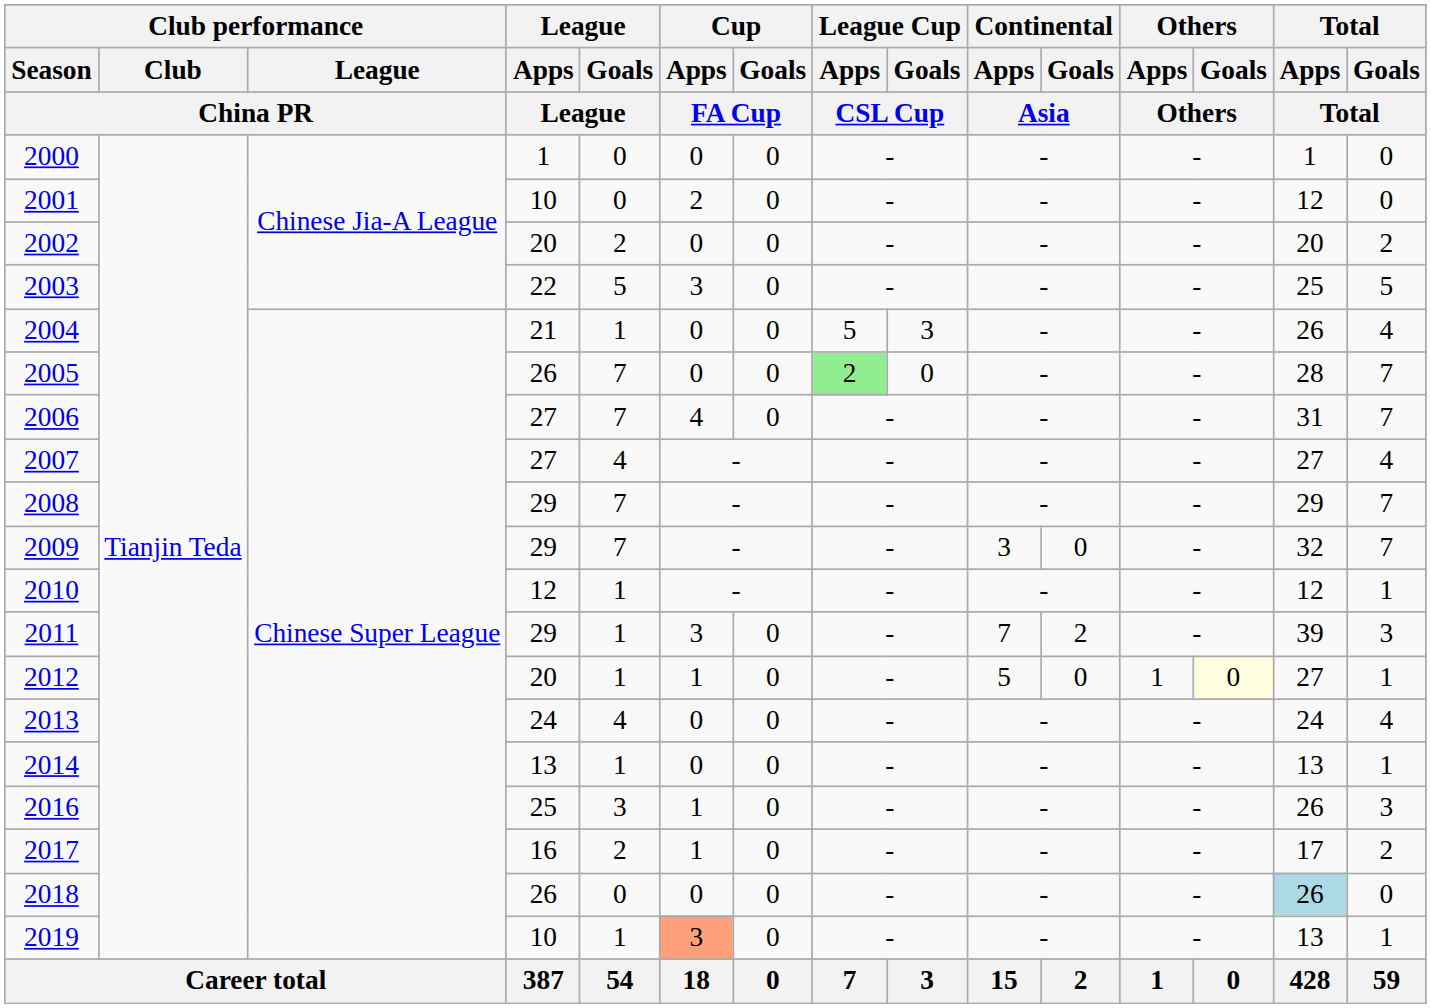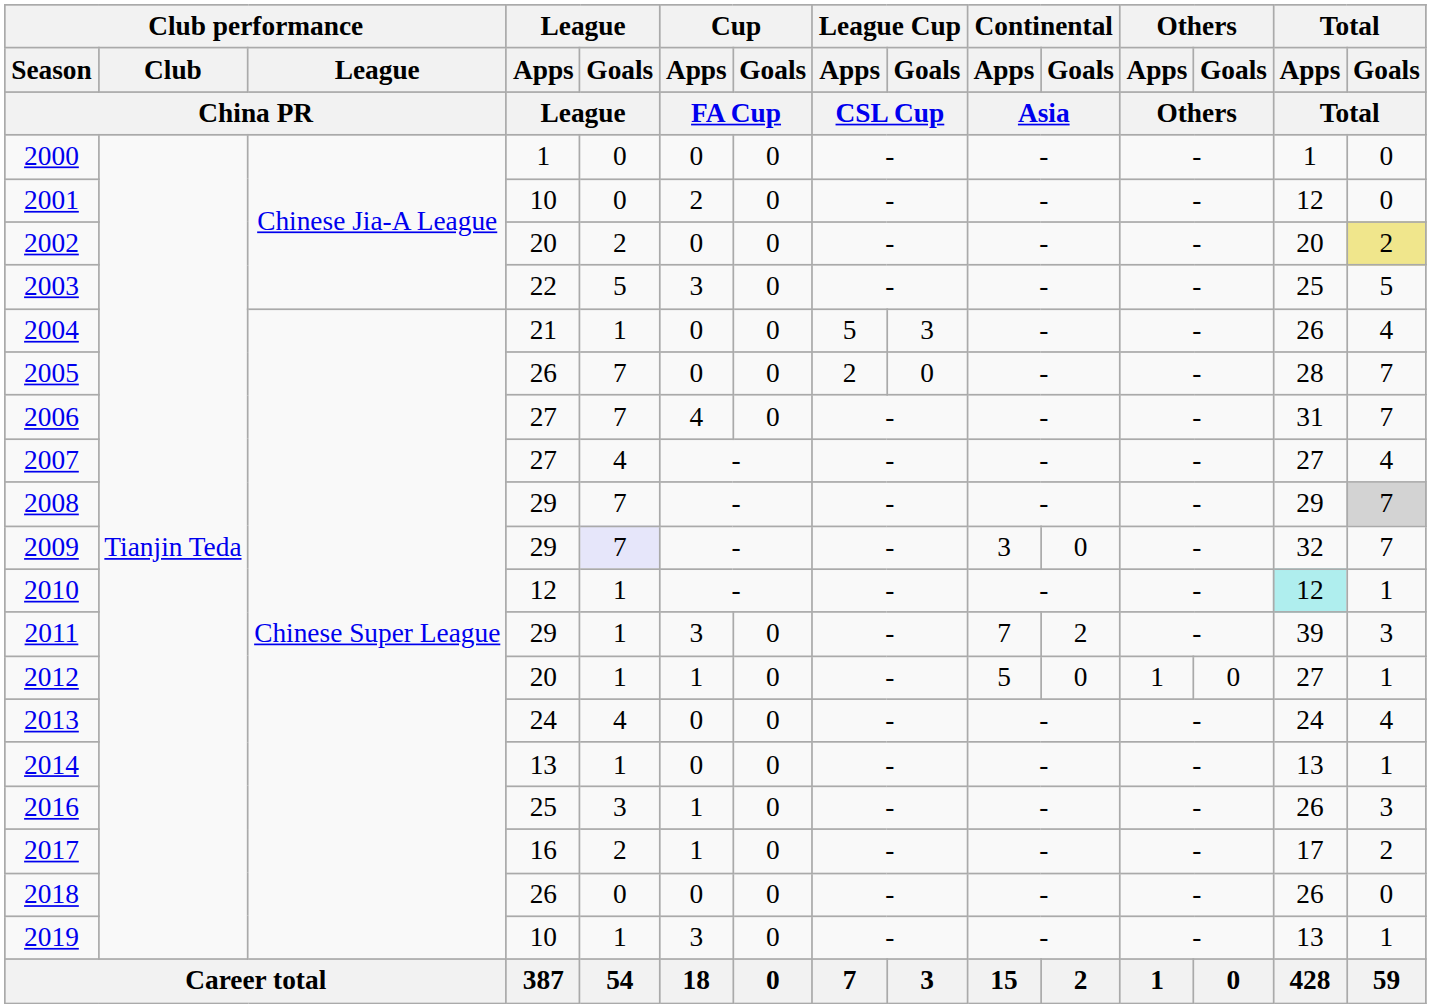(1386, 243) no background -> (1386, 243) khaki background
(850, 373) lightgreen background -> (850, 373) no background
(1386, 503) no background -> (1386, 503) lightgrey background
(620, 546) no background -> (620, 546) lavender background
(1310, 590) no background -> (1310, 590) paleturquoise background
(1233, 677) lightyellow background -> (1233, 677) no background
(1310, 894) lightblue background -> (1310, 894) no background
(696, 937) lightsalmon background -> (696, 937) no background
